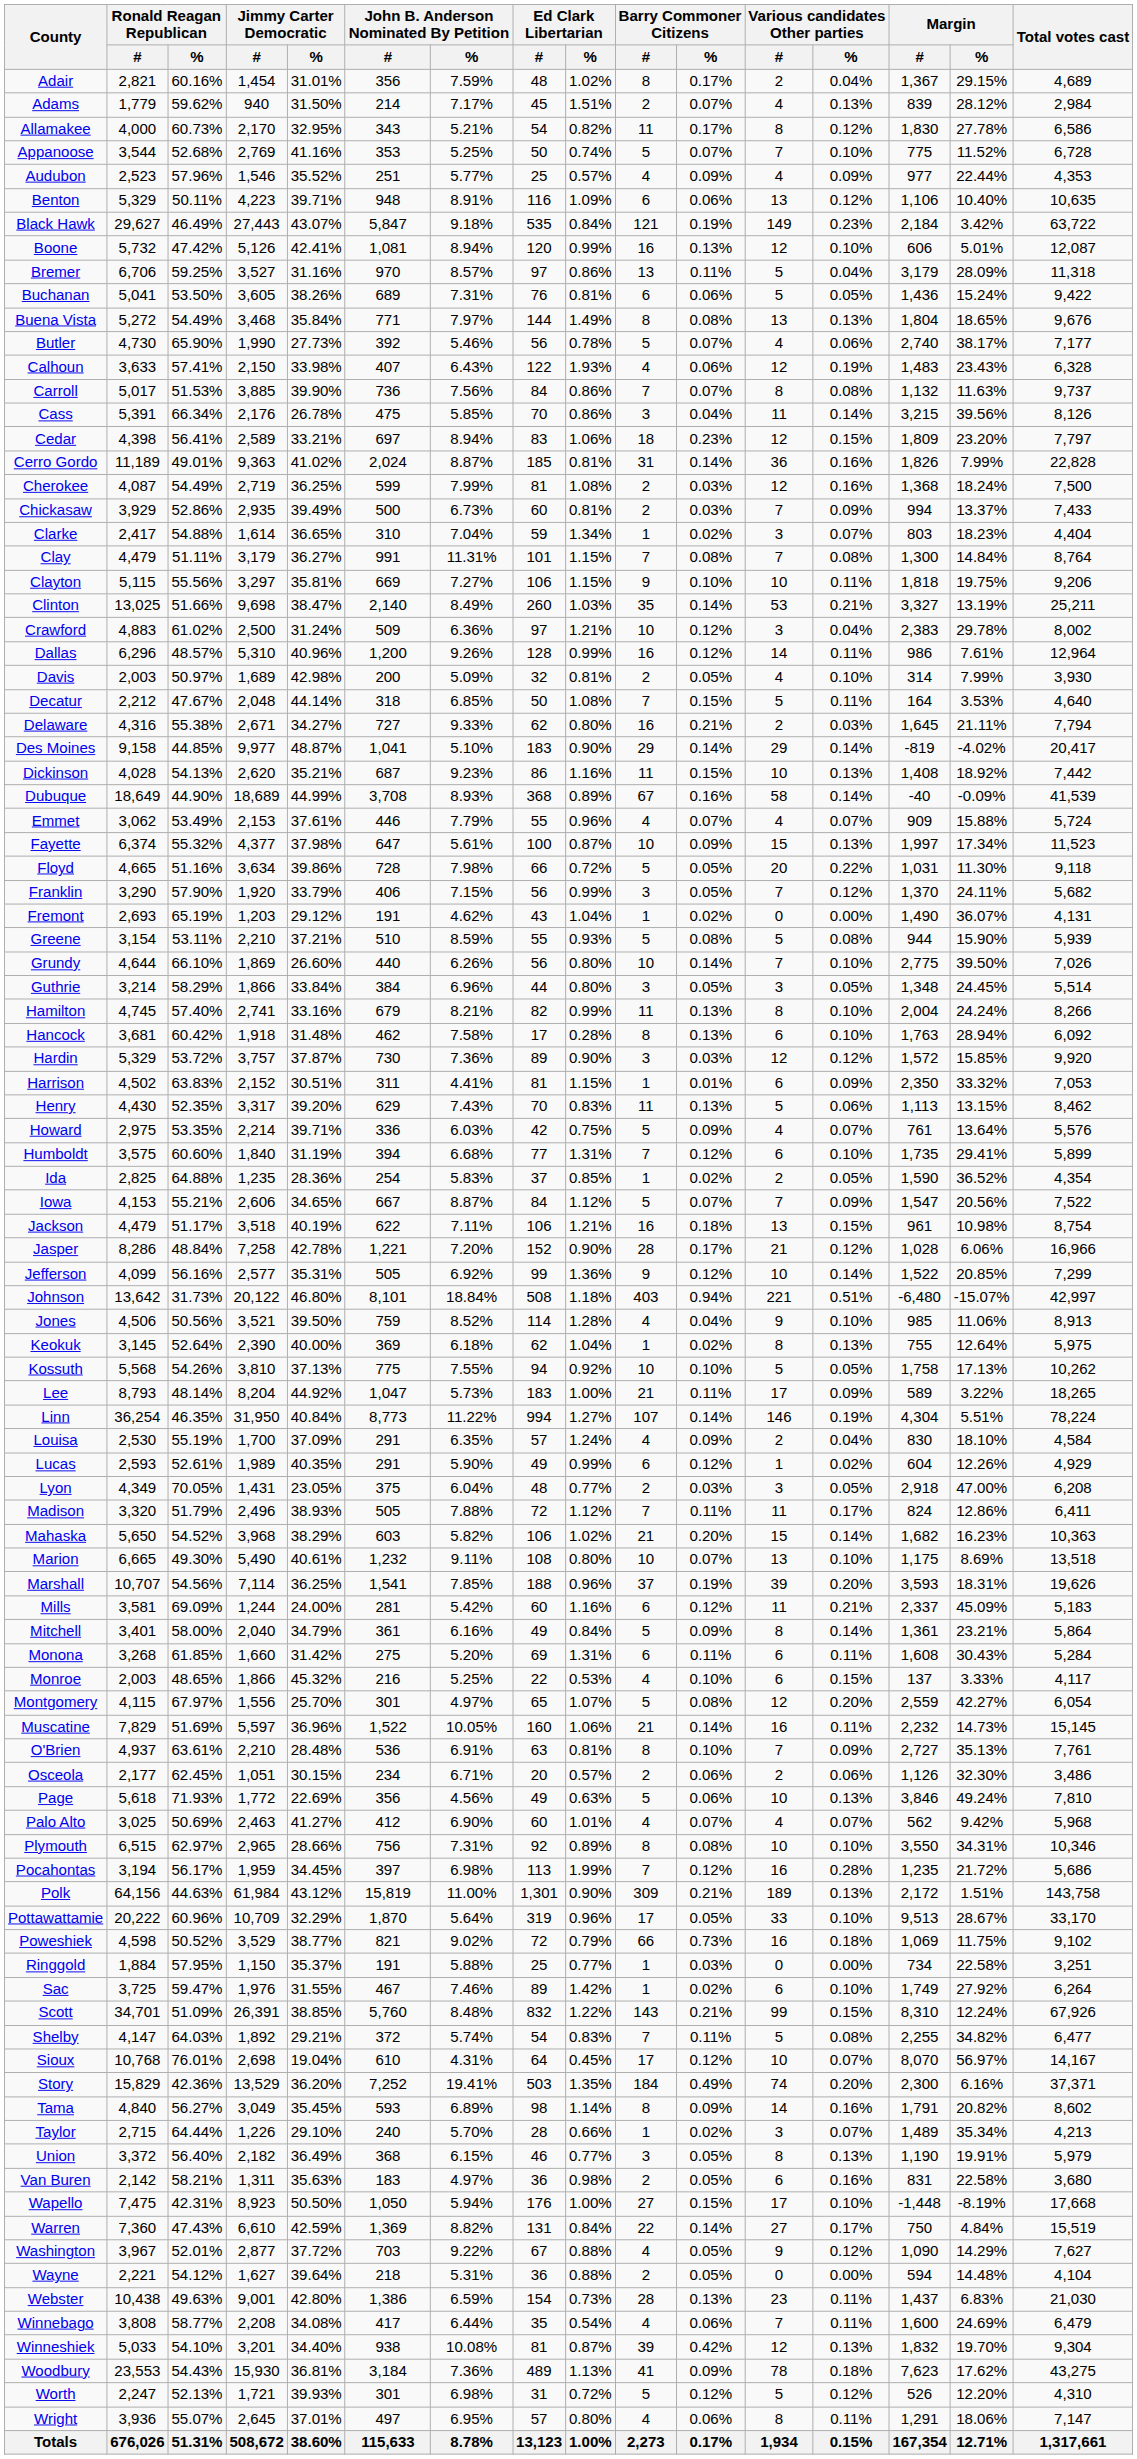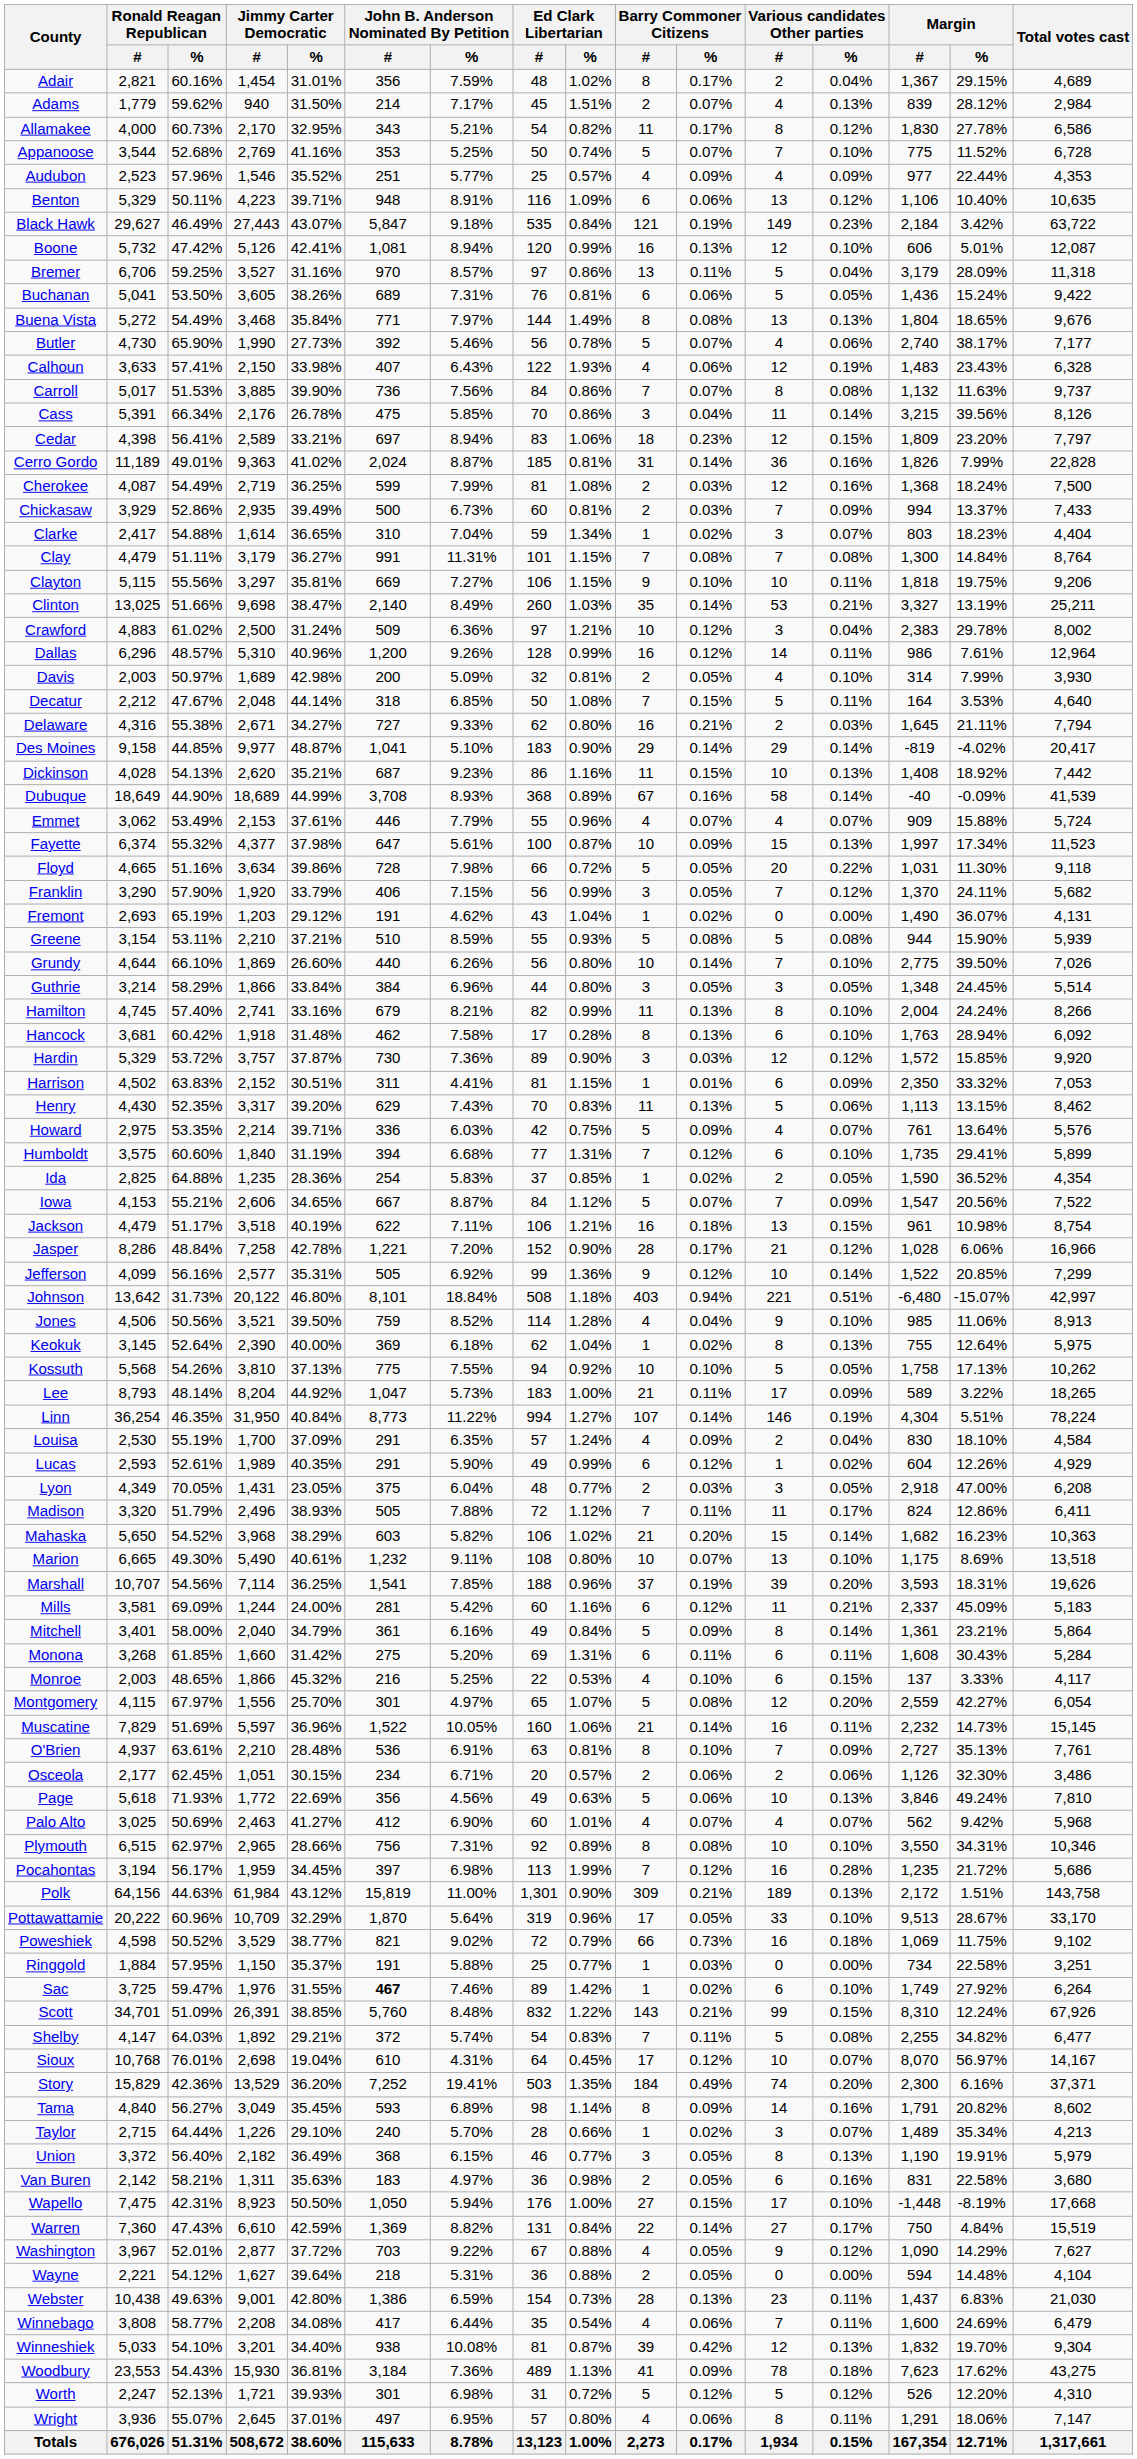(388, 1989) normal -> (388, 1989) bold
